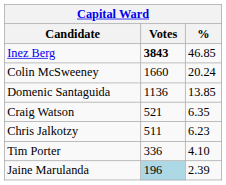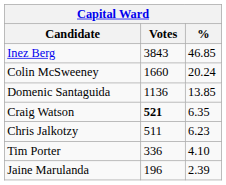(156, 53) bold -> (156, 53) normal
(153, 111) normal -> (153, 111) bold
(153, 170) lightblue background -> (153, 170) no background
